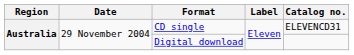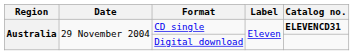(313, 27) normal -> (313, 27) bold
